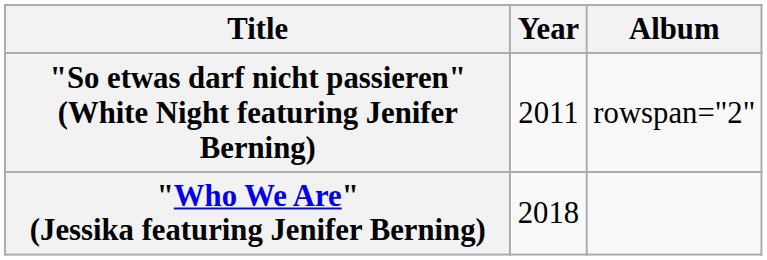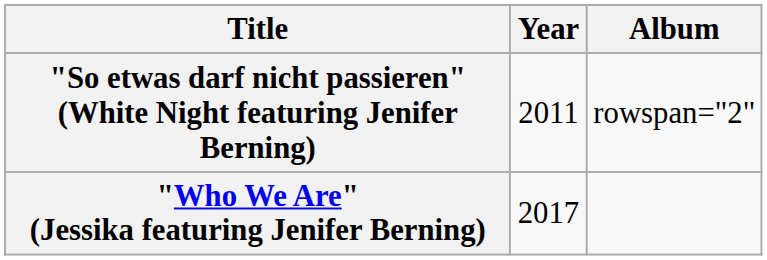(548, 212) 2018 -> (548, 212) 2017
